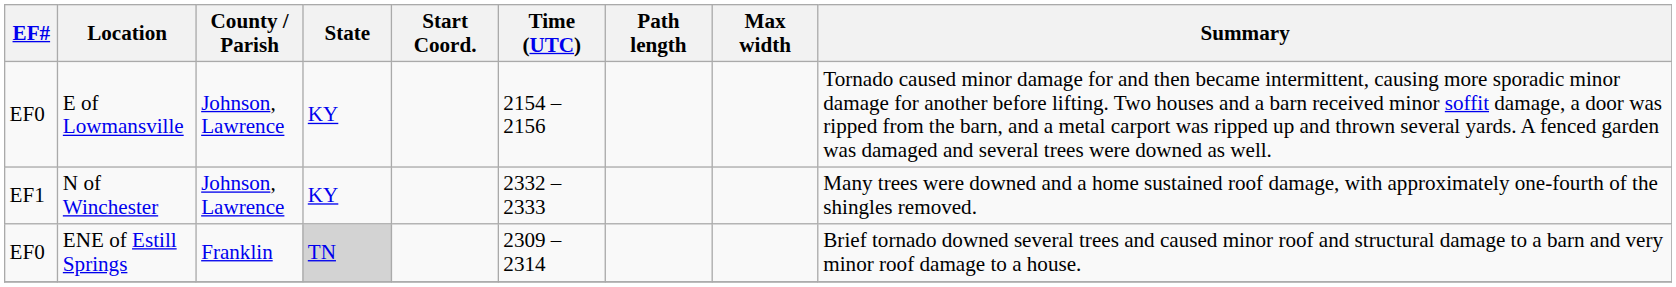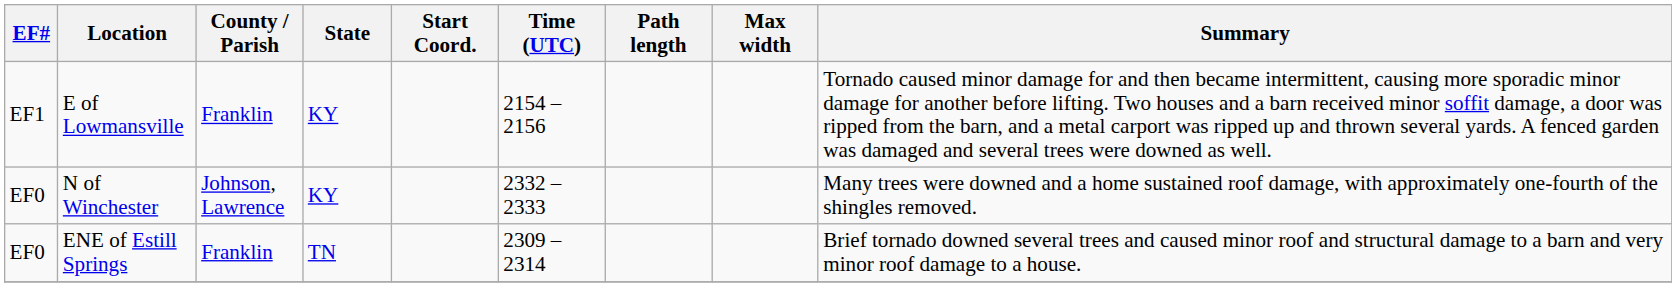(27, 114) EF0 -> (27, 114) EF1
(243, 114) Johnson, Lawrence -> (237, 114) Franklin
(27, 195) EF1 -> (27, 195) EF0
(322, 252) lightgrey background -> (322, 252) no background
